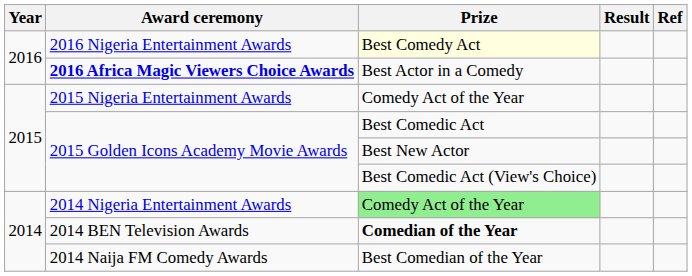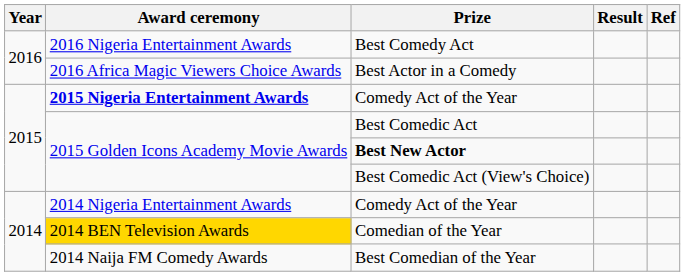(421, 44) lightyellow background -> (414, 44) no background
(202, 71) bold -> (196, 71) normal
(171, 97) normal -> (179, 97) bold
(416, 151) normal -> (411, 151) bold
(443, 204) lightgreen background -> (436, 204) no background
(149, 230) no background -> (149, 230) gold background
(440, 230) bold -> (428, 230) normal
